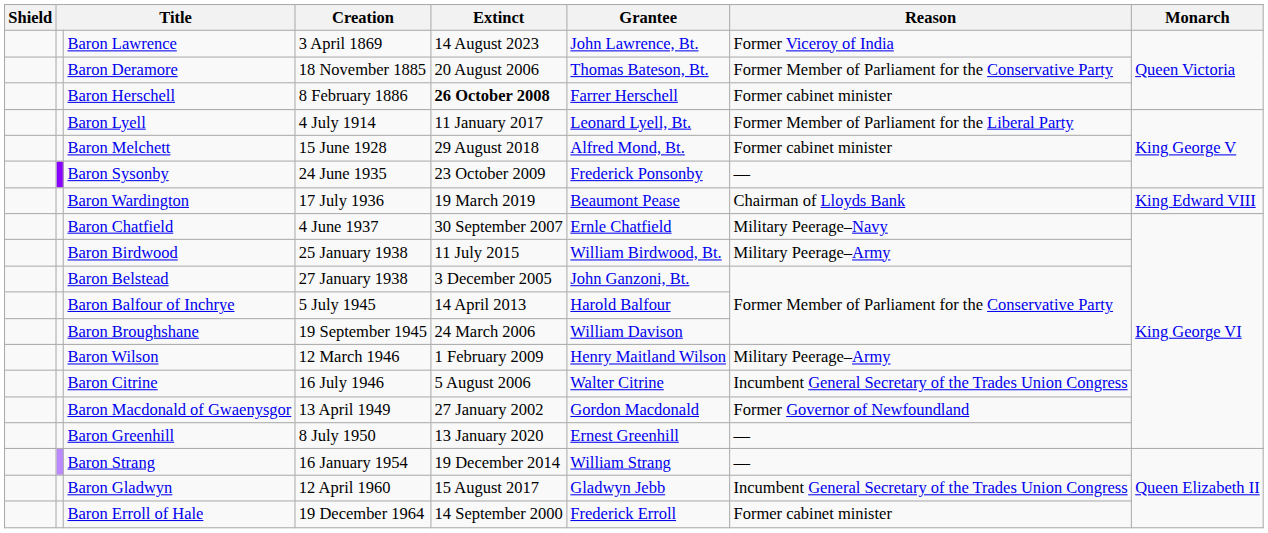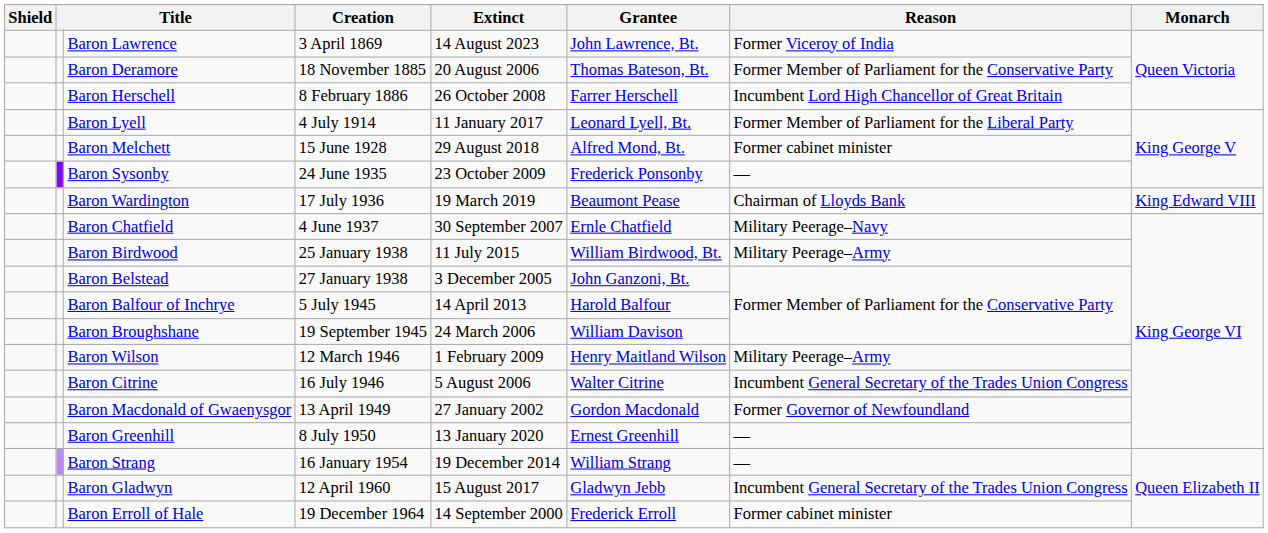(492, 95) bold -> (490, 95) normal
(813, 95) Former cabinet minister -> (898, 95) Incumbent Lord High Chancellor of Great Britain
